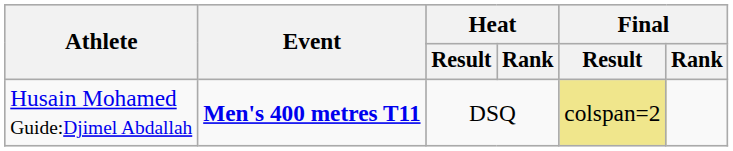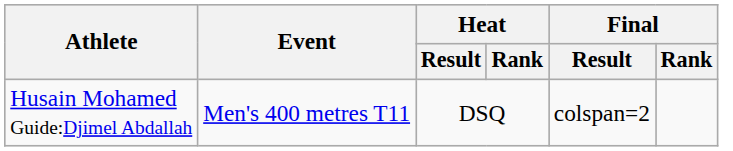(312, 112) bold -> (307, 112) normal
(612, 112) khaki background -> (602, 112) no background
